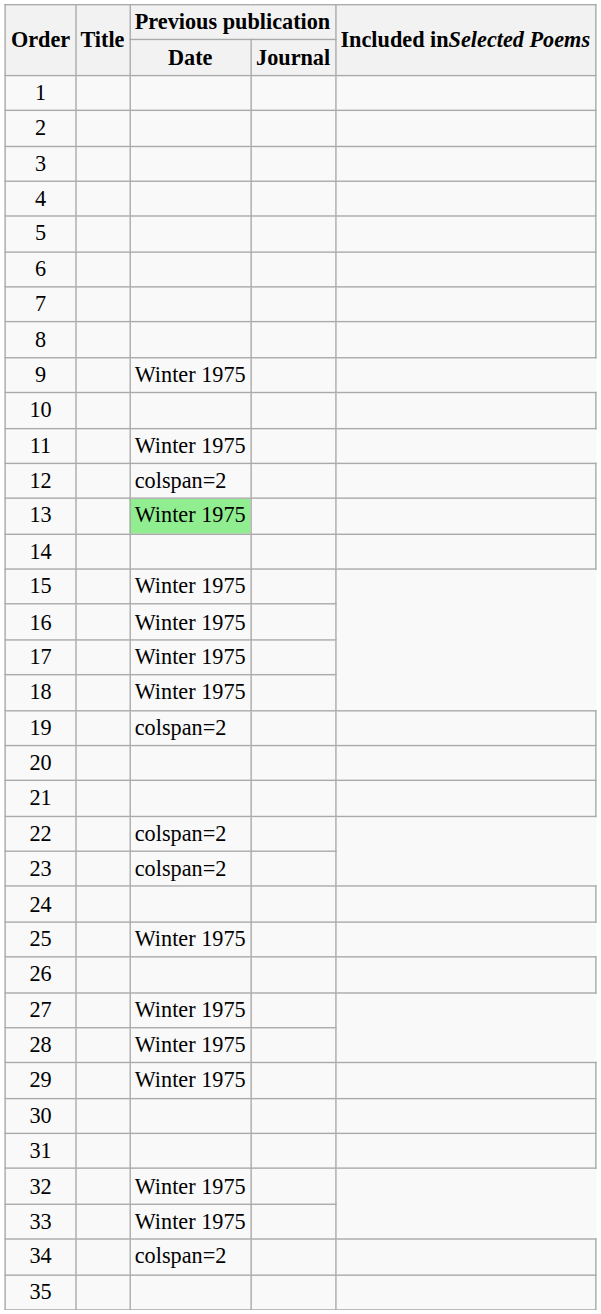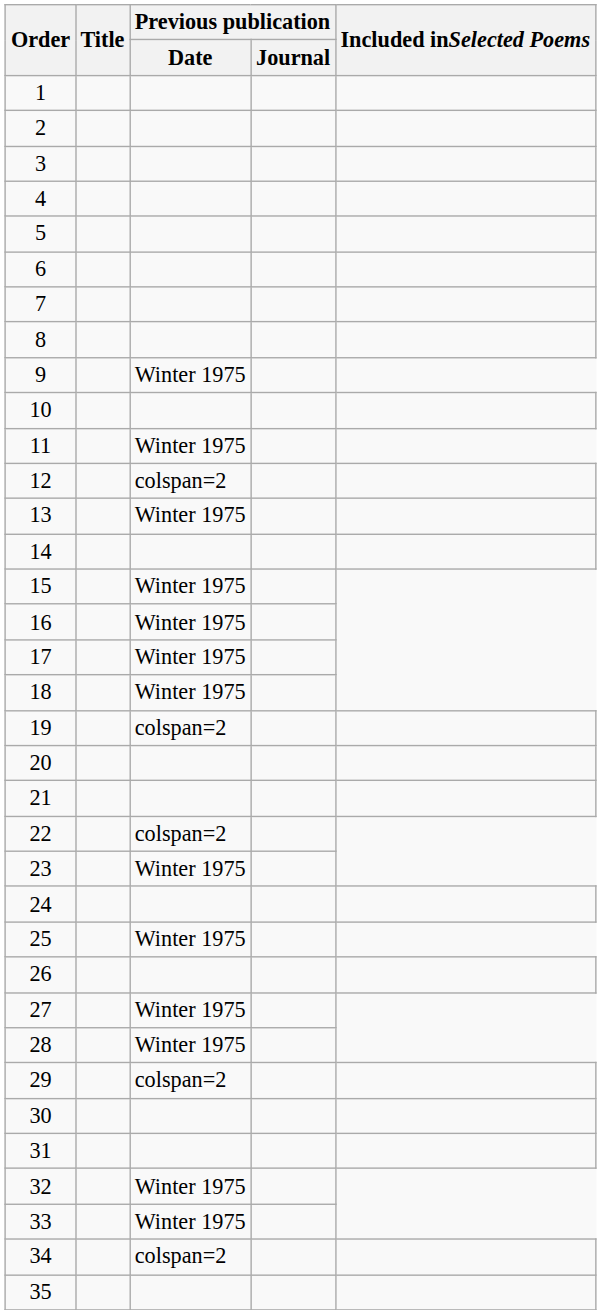(190, 515) lightgreen background -> (190, 515) no background
(181, 868) colspan=2 -> (190, 868) Winter 1975
(190, 1080) Winter 1975 -> (181, 1080) colspan=2
